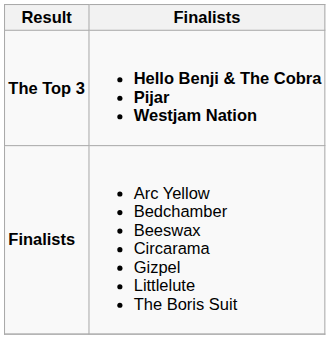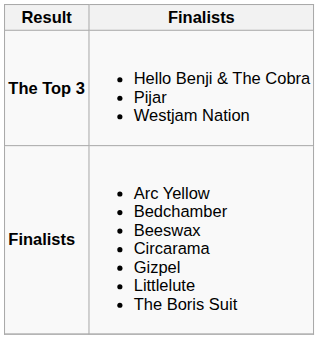(207, 97) bold -> (201, 97) normal
